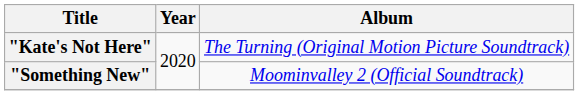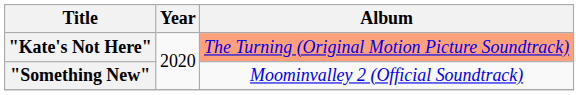(387, 47) no background -> (387, 47) lightsalmon background
